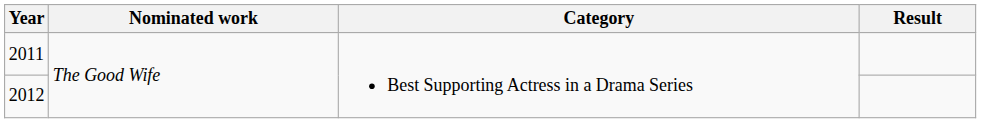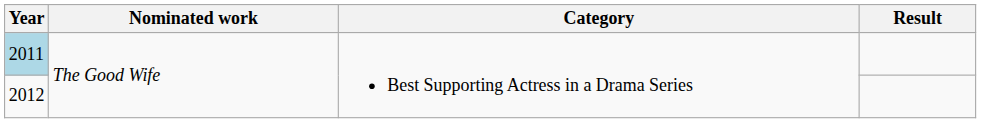(26, 54) no background -> (26, 54) lightblue background
